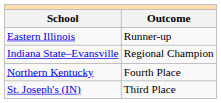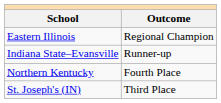(148, 36) Runner-up -> (169, 36) Regional Champion
(169, 54) Regional Champion -> (148, 54) Runner-up
